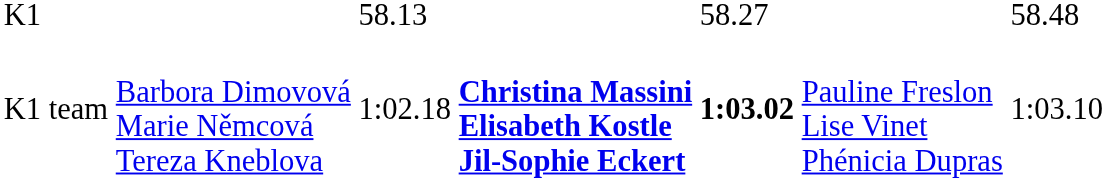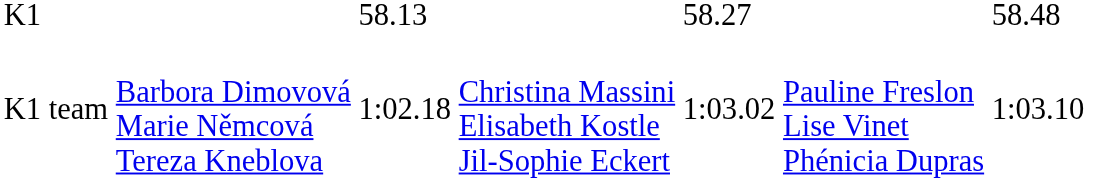(575, 126) bold -> (567, 126) normal
(747, 109) bold -> (729, 109) normal
